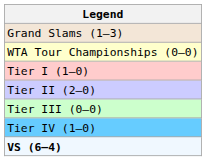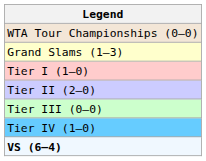(65, 32) Grand Slams (1–3) -> (103, 32) WTA Tour Championships (0–0)
(103, 51) WTA Tour Championships (0–0) -> (65, 51) Grand Slams (1–3)
